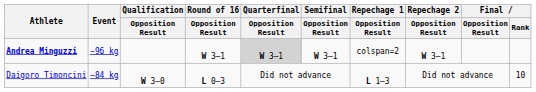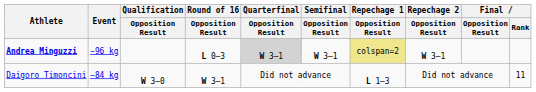(213, 56) W 3–1 -> (213, 56) L 0–3
(378, 50) no background -> (378, 50) khaki background
(213, 81) L 0–3 -> (213, 81) W 3–1
(520, 75) 10 -> (520, 75) 11
